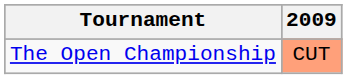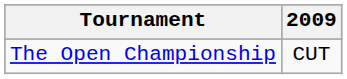(311, 56) lightsalmon background -> (311, 56) no background
